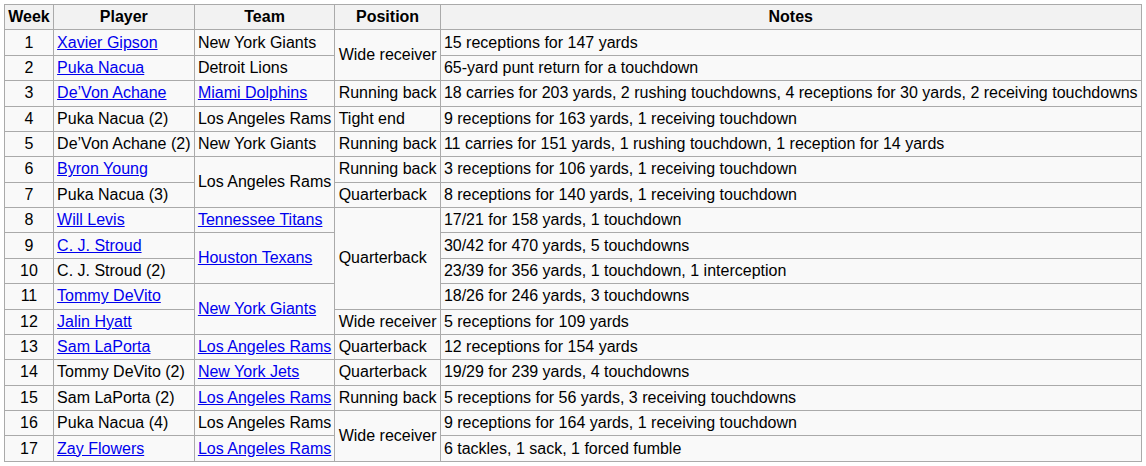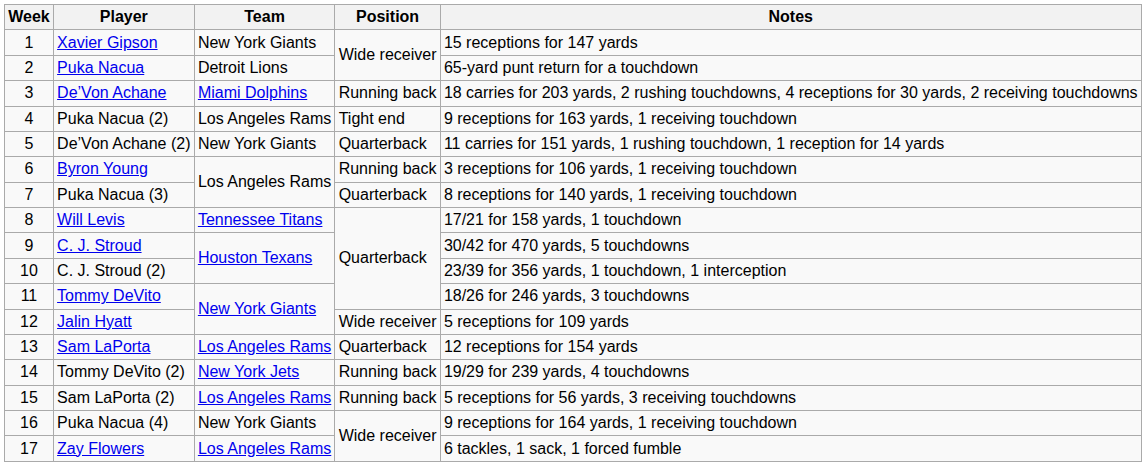(388, 144) Running back -> (383, 144) Quarterback
(383, 372) Quarterback -> (388, 372) Running back
(265, 423) Los Angeles Rams -> (257, 423) New York Giants
